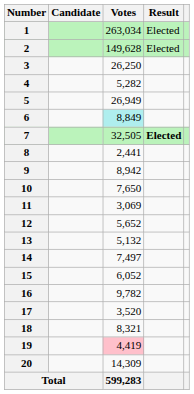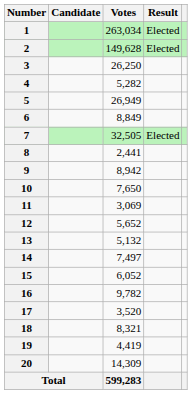(129, 118) paleturquoise background -> (129, 118) no background
(164, 135) bold -> (163, 135) normal
(129, 345) pink background -> (129, 345) no background
